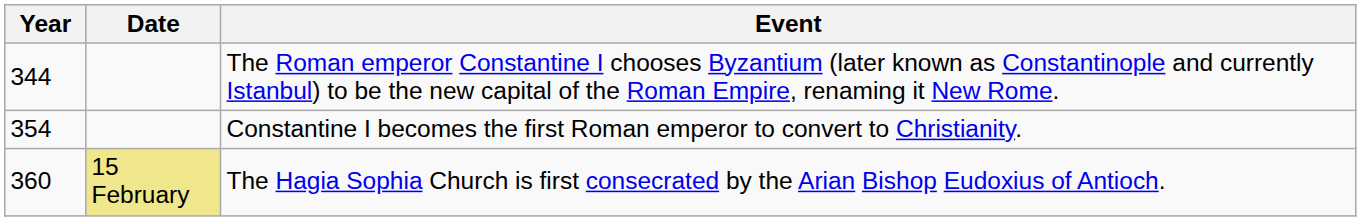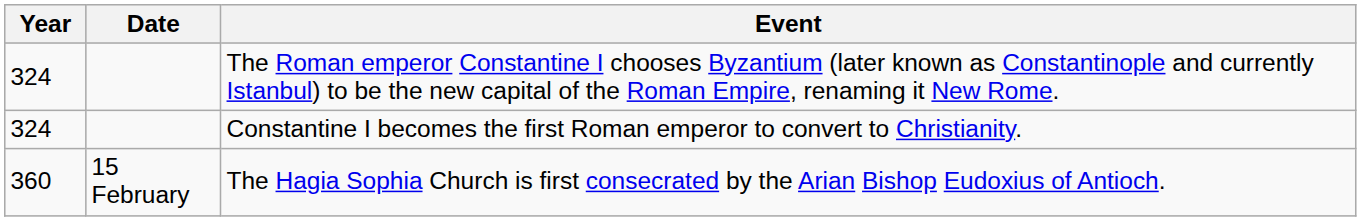(31, 76) 344 -> (31, 76) 324
(31, 129) 354 -> (31, 129) 324
(140, 181) khaki background -> (140, 181) no background
